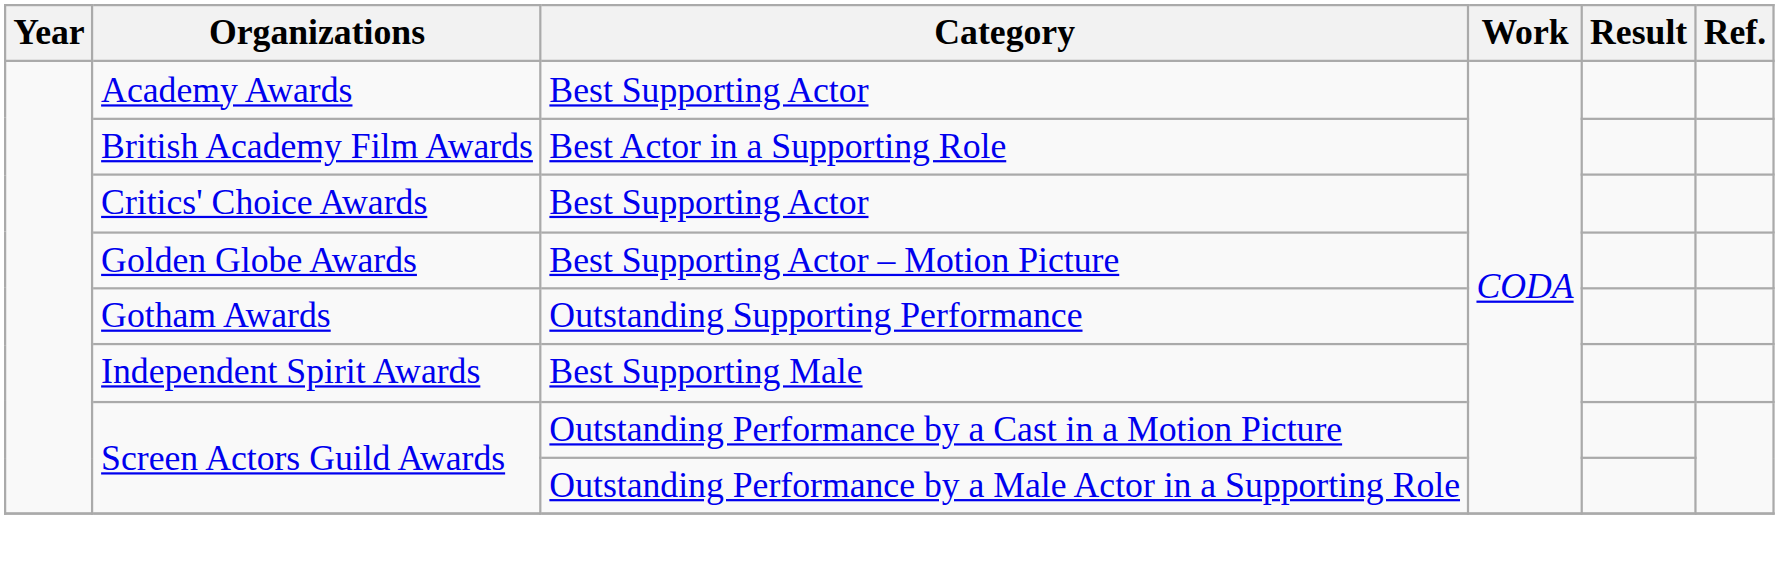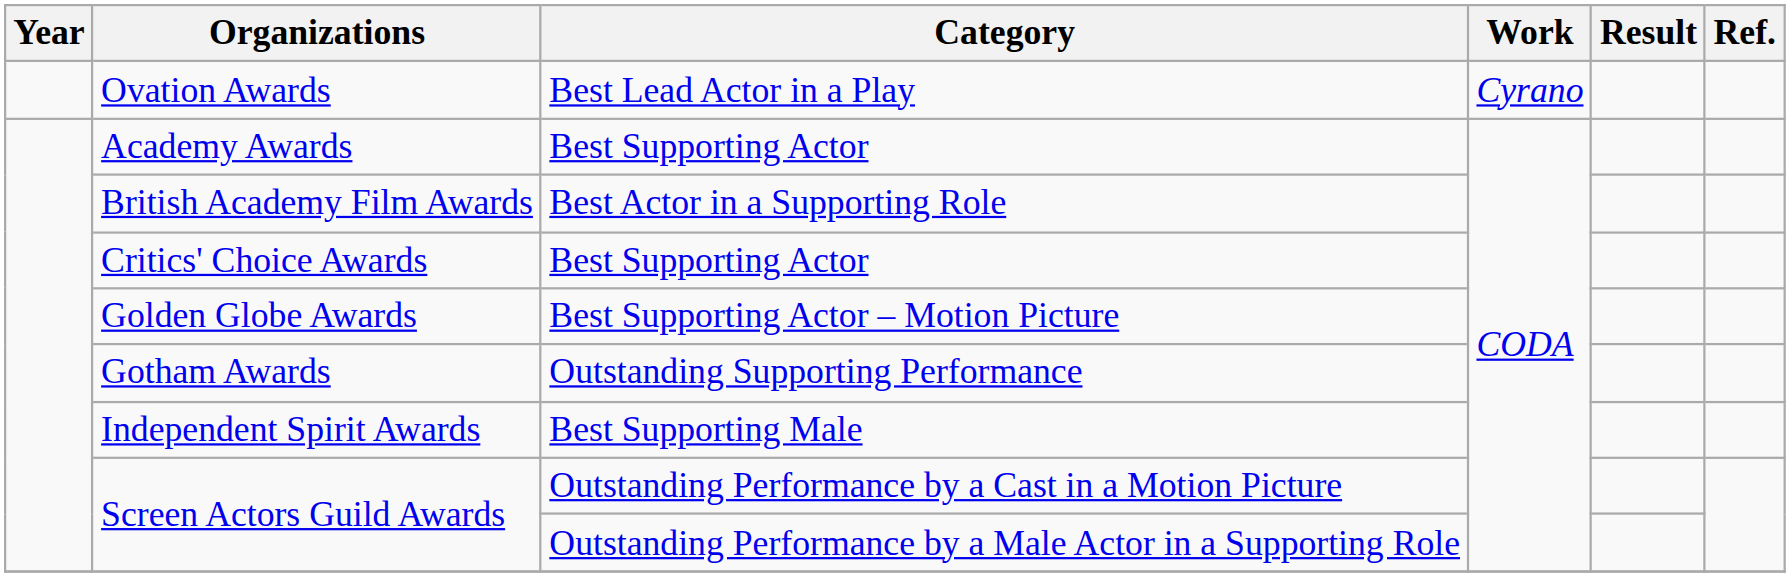+ row: (216, 89)
